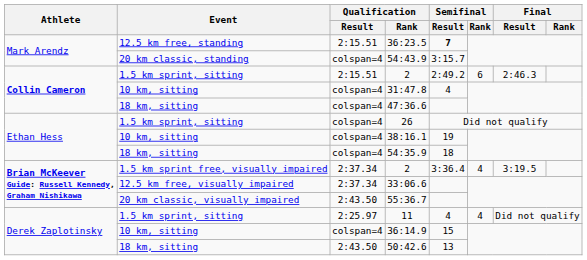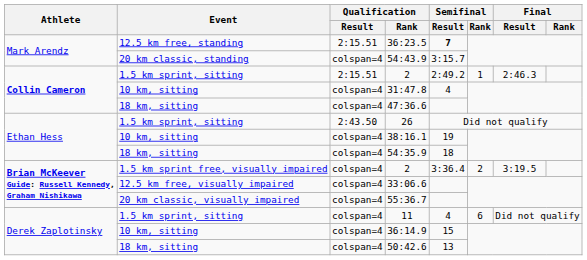(480, 74) 6 -> (480, 74) 1
(357, 121) colspan=4 -> (357, 121) 2:43.50
(357, 168) 2:37.34 -> (357, 168) colspan=4
(480, 168) 4 -> (480, 168) 2
(357, 184) 2:37.34 -> (357, 184) colspan=4
(357, 200) 2:43.50 -> (357, 200) colspan=4
(357, 215) 2:25.97 -> (357, 215) colspan=4
(480, 215) 4 -> (480, 215) 6
(357, 247) 2:43.50 -> (357, 247) colspan=4
